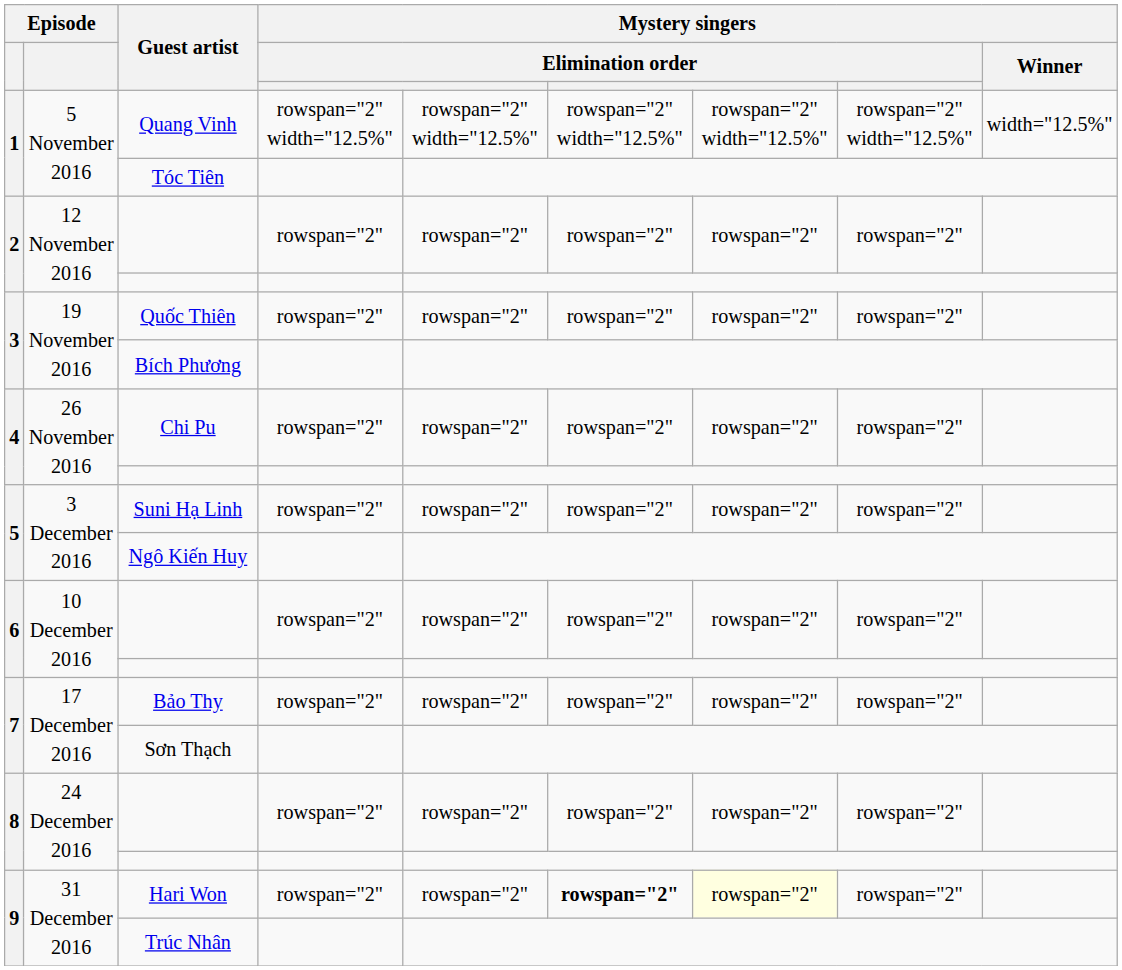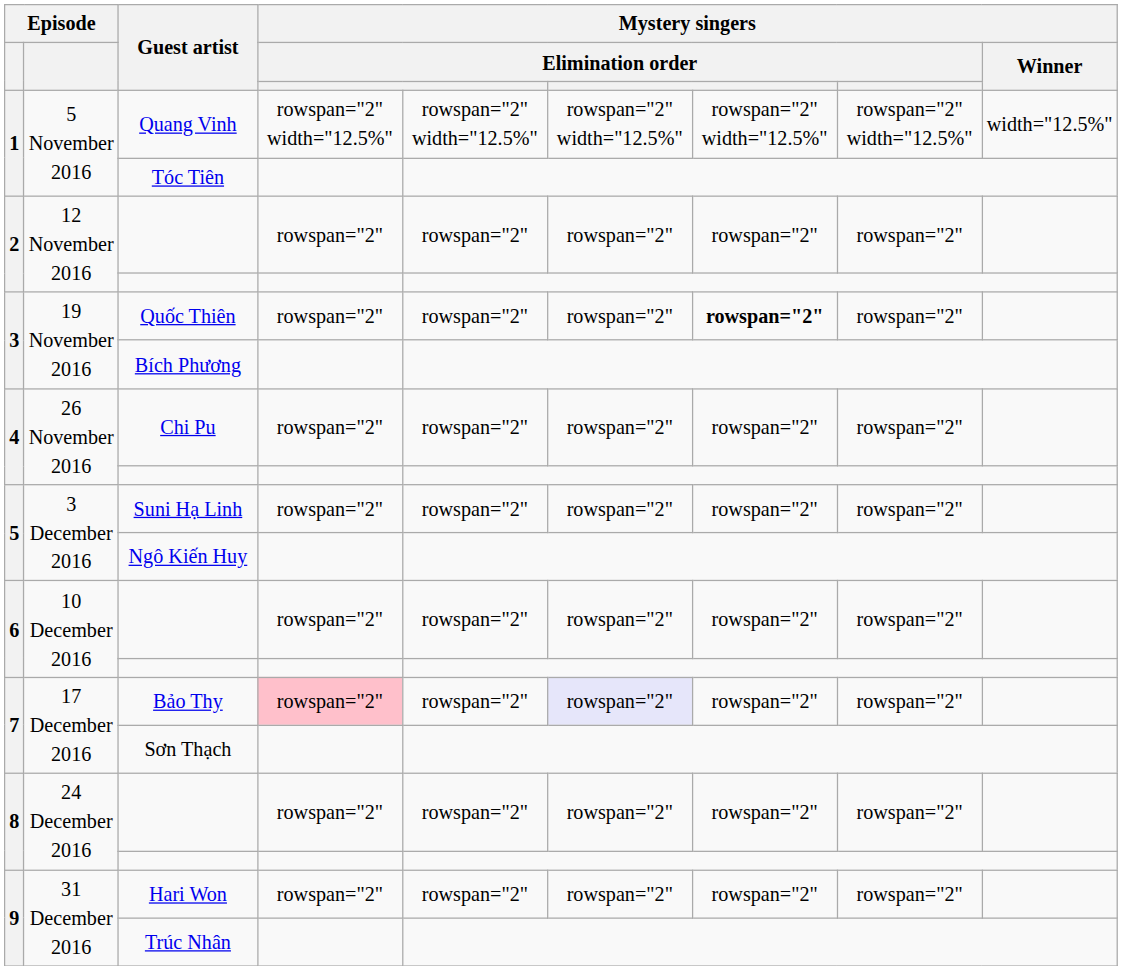(765, 316) normal -> (765, 316) bold
(330, 701) no background -> (330, 701) pink background
(620, 701) no background -> (620, 701) lavender background
(620, 894) bold -> (620, 894) normal
(765, 894) lightyellow background -> (765, 894) no background
